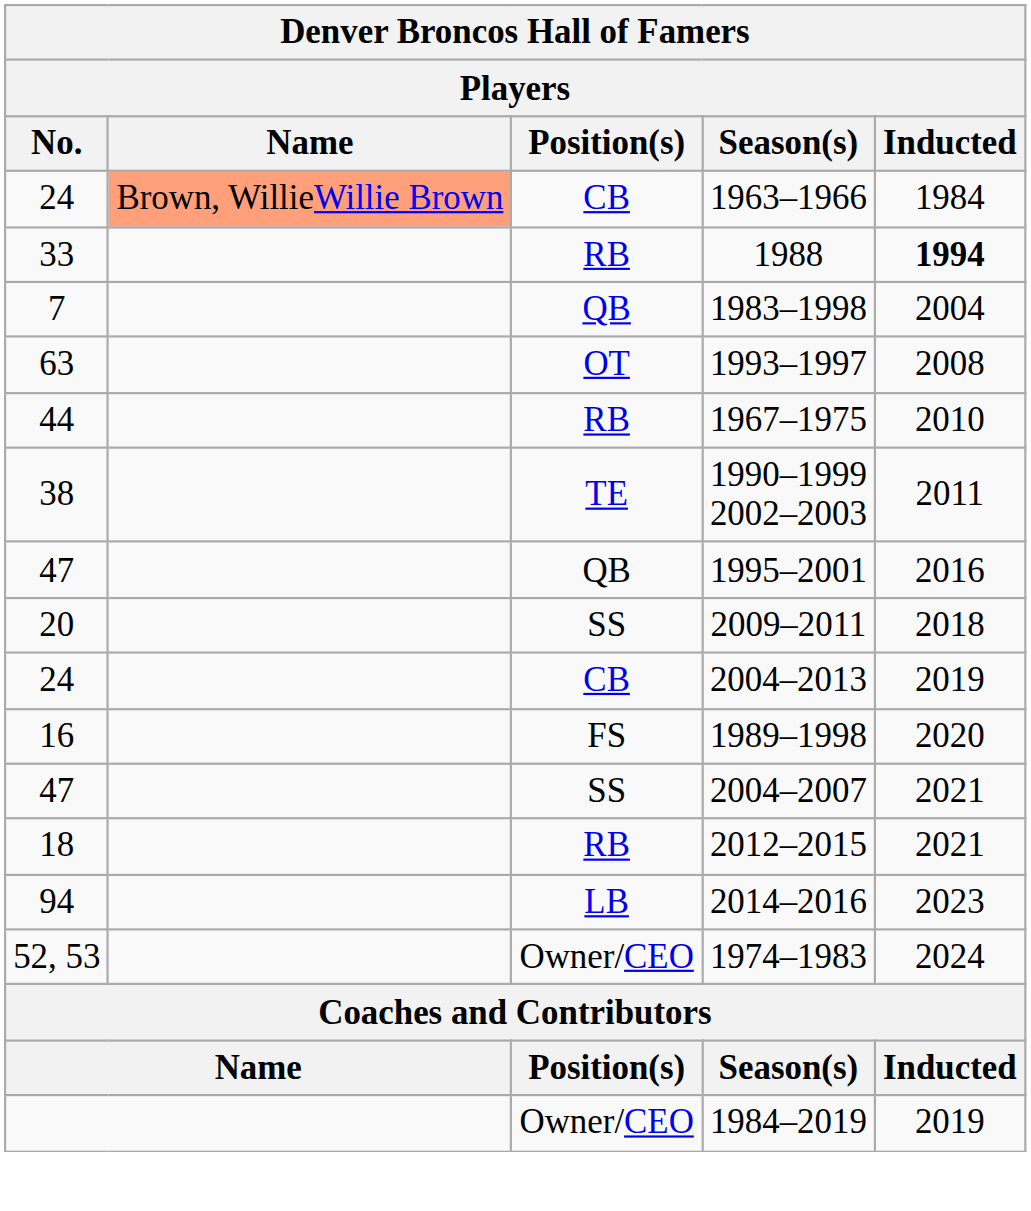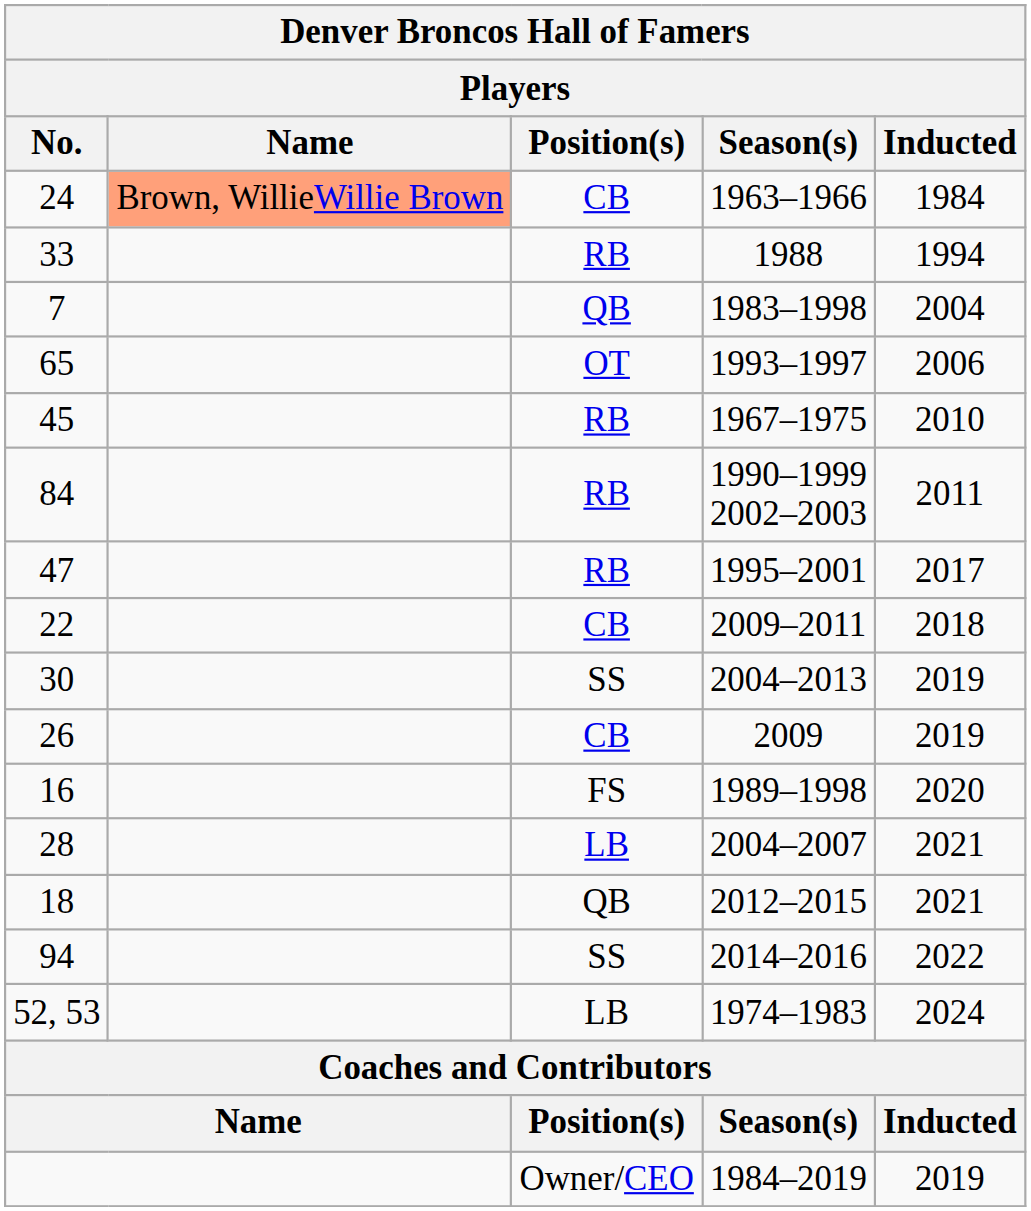(950, 253) bold -> (950, 253) normal
(57, 364) 63 -> (57, 364) 65
(950, 364) 2008 -> (950, 364) 2006
(57, 419) 44 -> (57, 419) 45
(57, 494) 38 -> (57, 494) 84
(607, 494) TE -> (607, 494) RB
(607, 569) QB -> (607, 569) RB
(950, 569) 2016 -> (950, 569) 2017
(57, 624) 20 -> (57, 624) 22
(607, 624) SS -> (607, 624) CB
(57, 679) 24 -> (57, 679) 30
(607, 679) CB -> (607, 679) SS
+ row: (788, 735)
(57, 790) 47 -> (57, 845) 28
(607, 790) SS -> (607, 845) LB
(607, 845) RB -> (607, 901) QB
(607, 901) LB -> (607, 956) SS
(950, 901) 2023 -> (950, 956) 2022
(607, 956) Owner/CEO -> (607, 1011) LB
